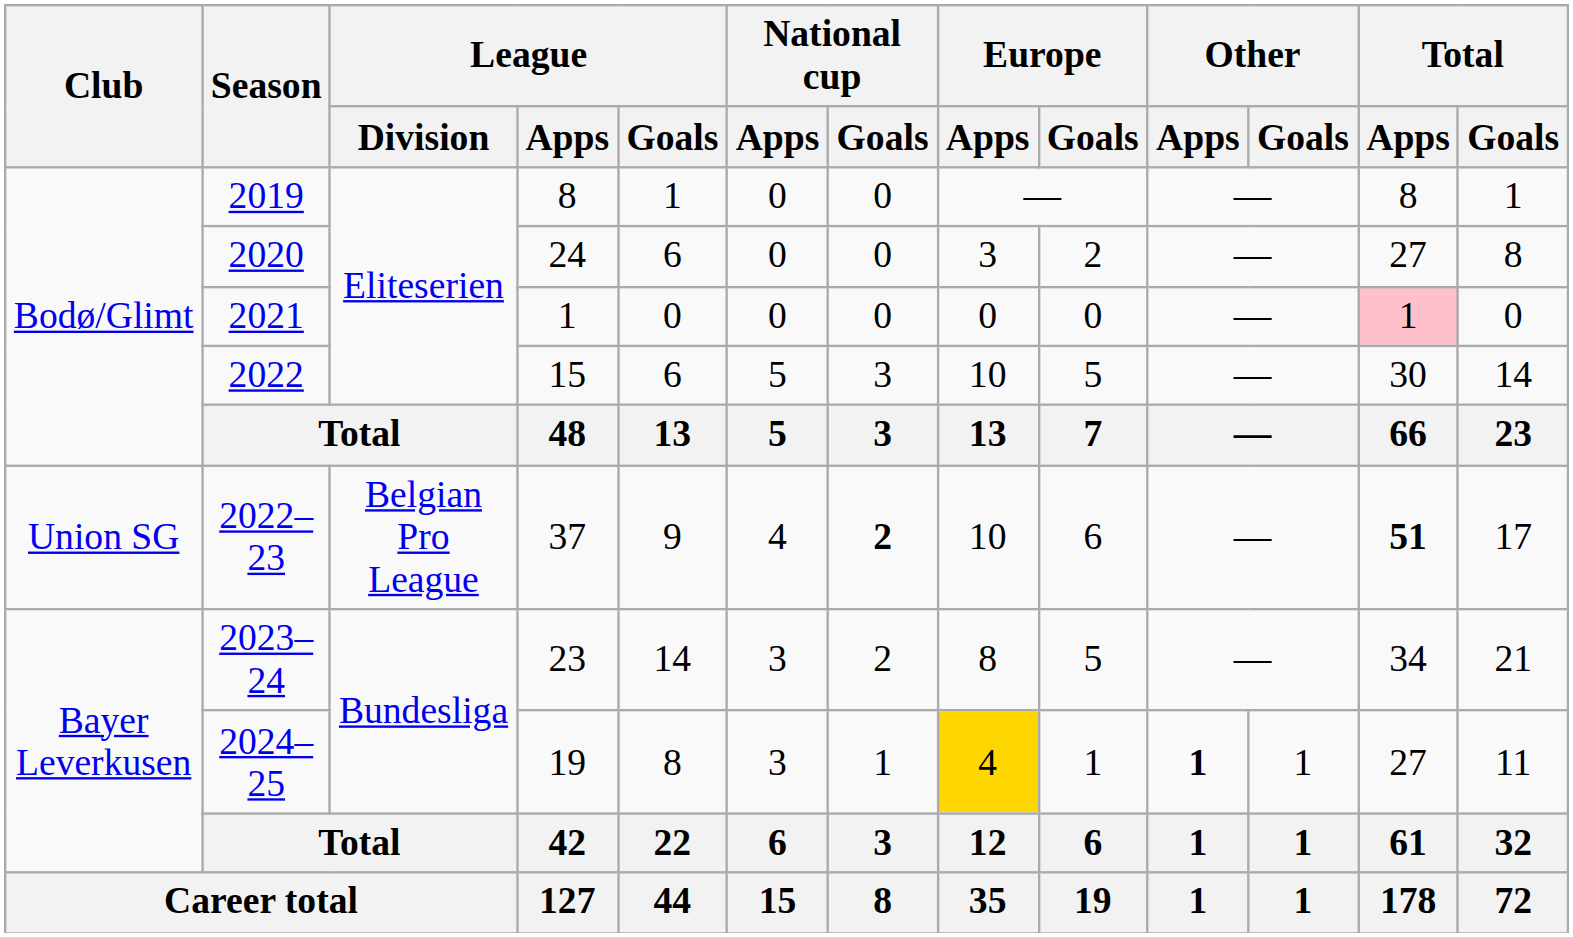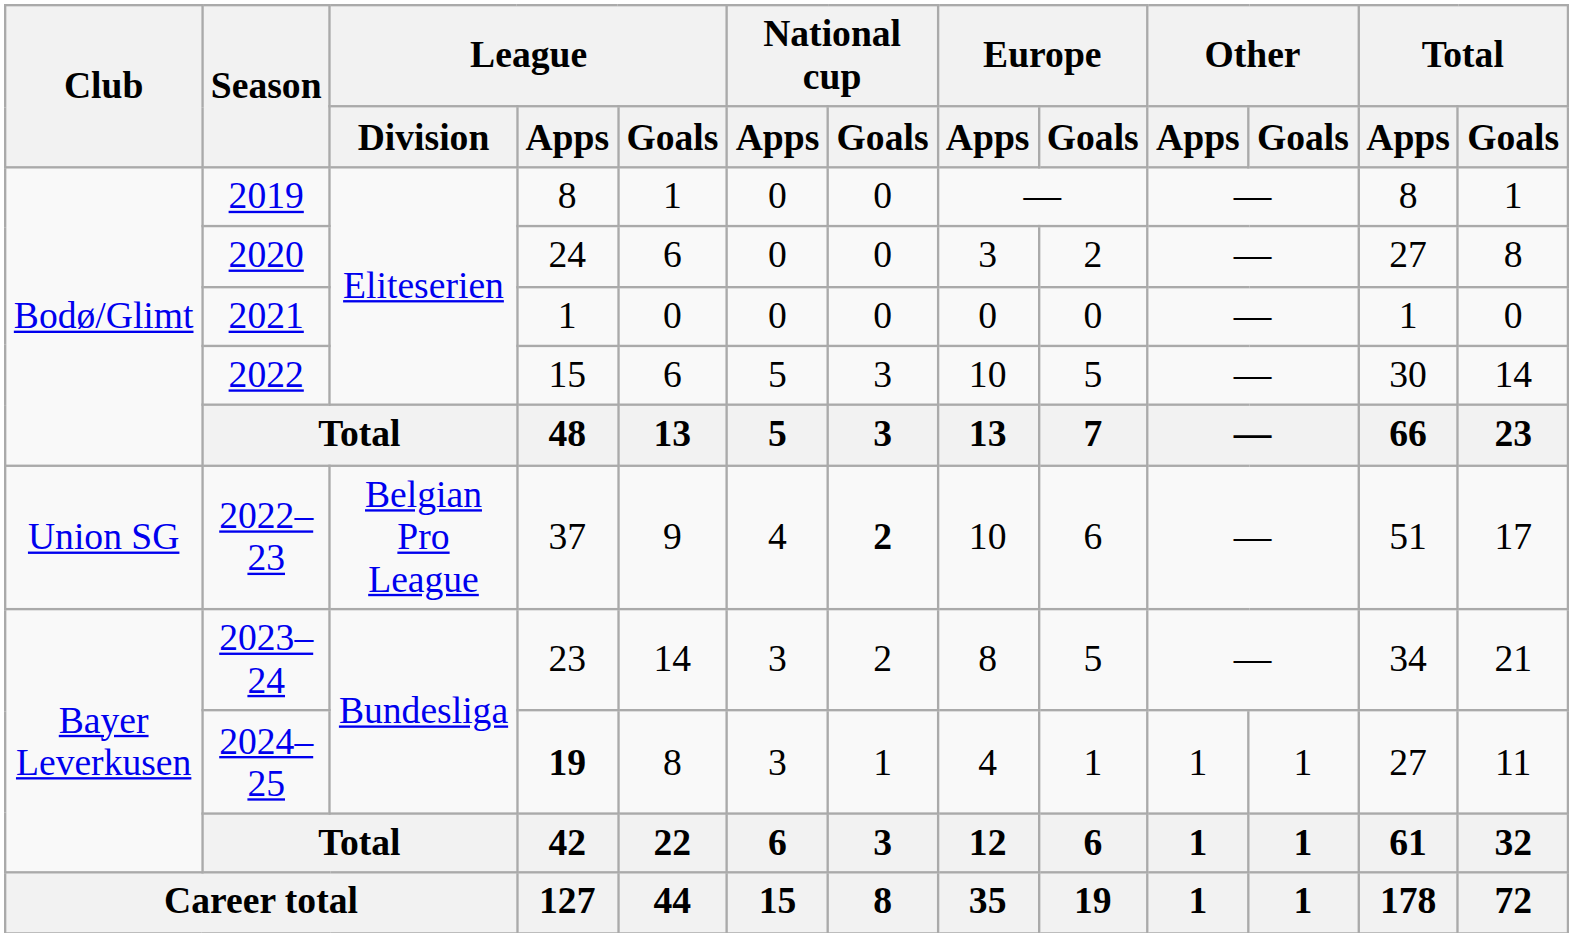(1408, 315) pink background -> (1408, 315) no background
(1408, 536) bold -> (1408, 536) normal
(567, 761) normal -> (567, 761) bold
(988, 761) gold background -> (988, 761) no background
(1198, 761) bold -> (1198, 761) normal
